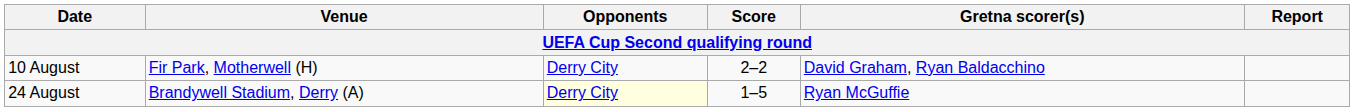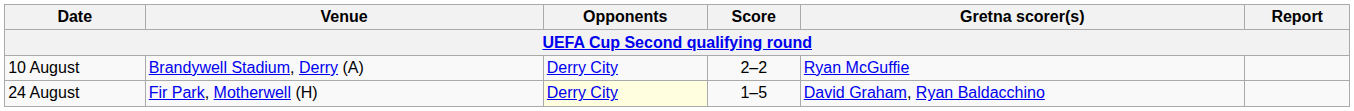(233, 67) Fir Park, Motherwell (H) -> (256, 67) Brandywell Stadium, Derry (A)
(924, 67) David Graham, Ryan Baldacchino -> (857, 67) Ryan McGuffie
(256, 93) Brandywell Stadium, Derry (A) -> (233, 93) Fir Park, Motherwell (H)
(857, 93) Ryan McGuffie -> (924, 93) David Graham, Ryan Baldacchino
